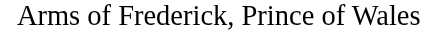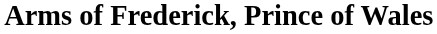(219, 16) normal -> (219, 16) bold
